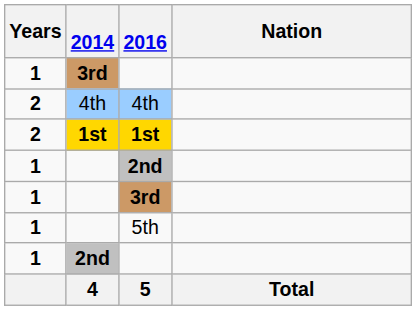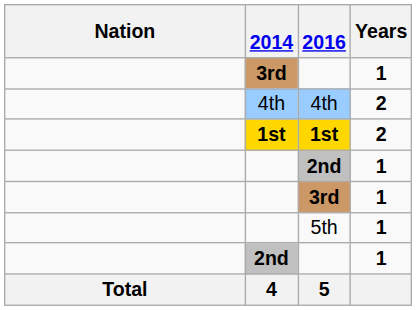columns swapped: (292, 31) <-> (35, 31)
